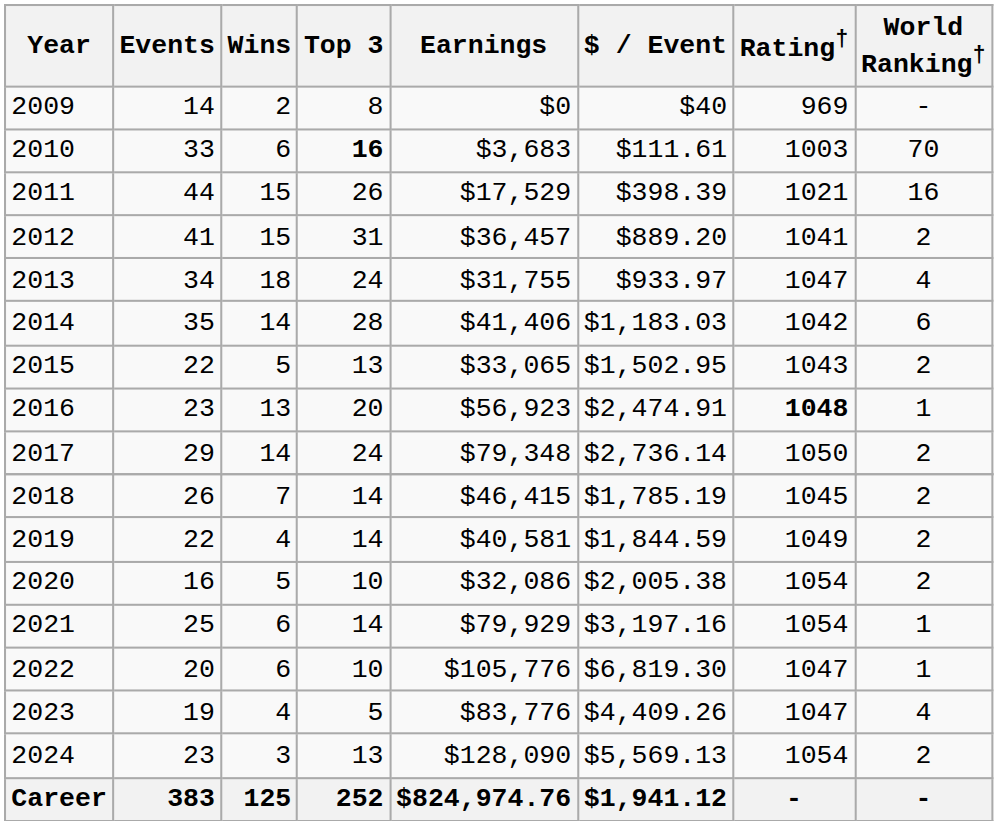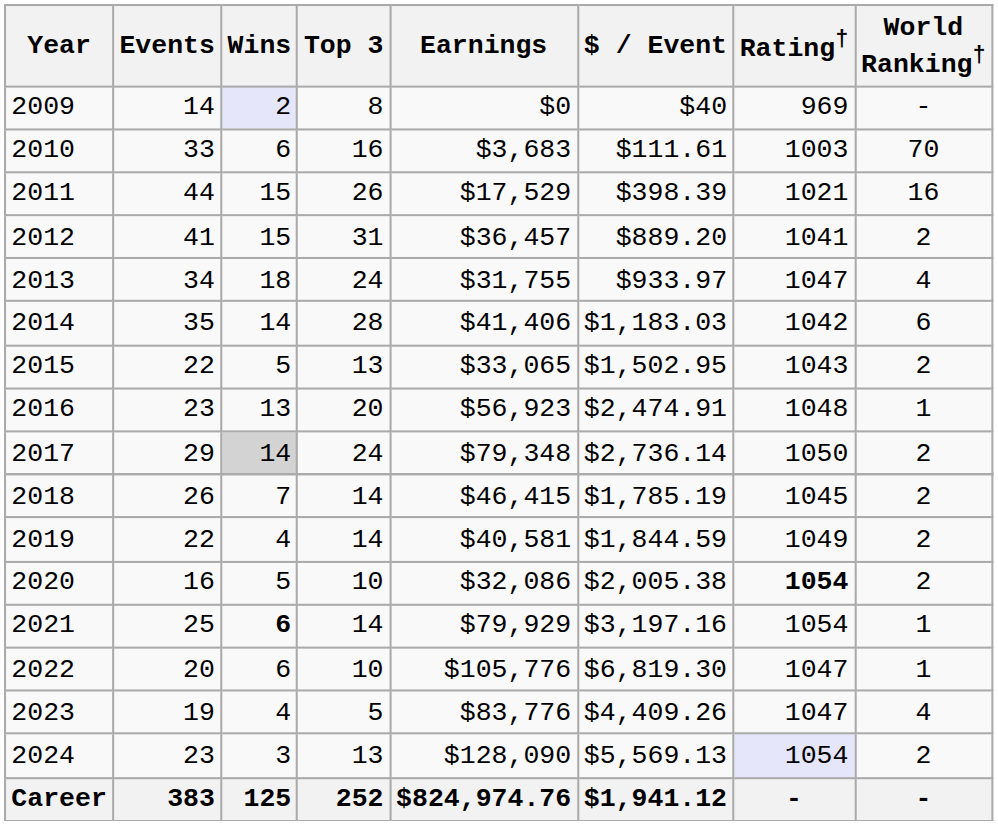(283, 107) no background -> (283, 107) lavender background
(368, 150) bold -> (368, 150) normal
(817, 410) bold -> (817, 410) normal
(275, 453) no background -> (275, 453) lightgrey background
(817, 583) normal -> (817, 583) bold
(283, 626) normal -> (283, 626) bold
(817, 756) no background -> (817, 756) lavender background
